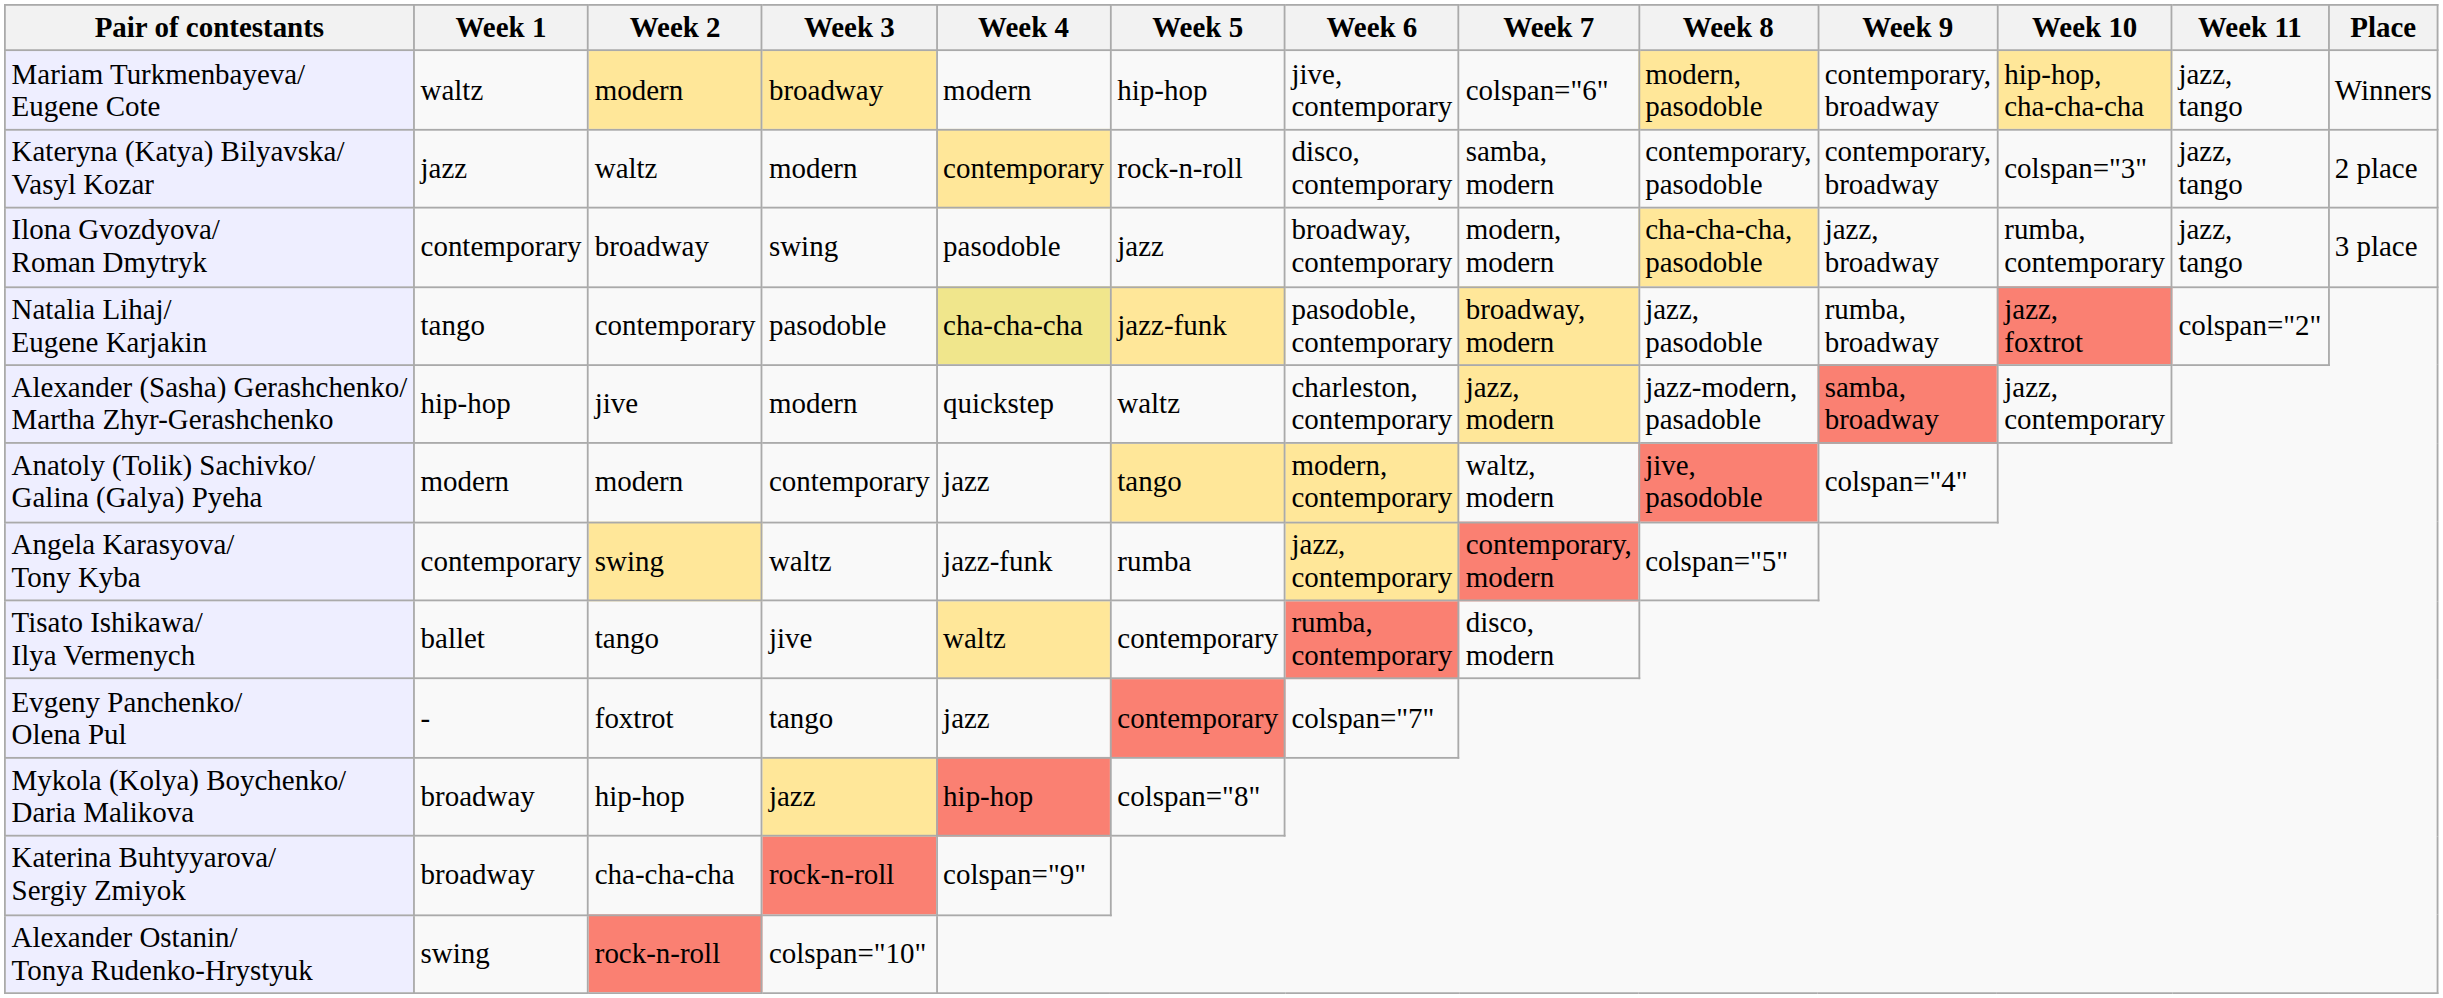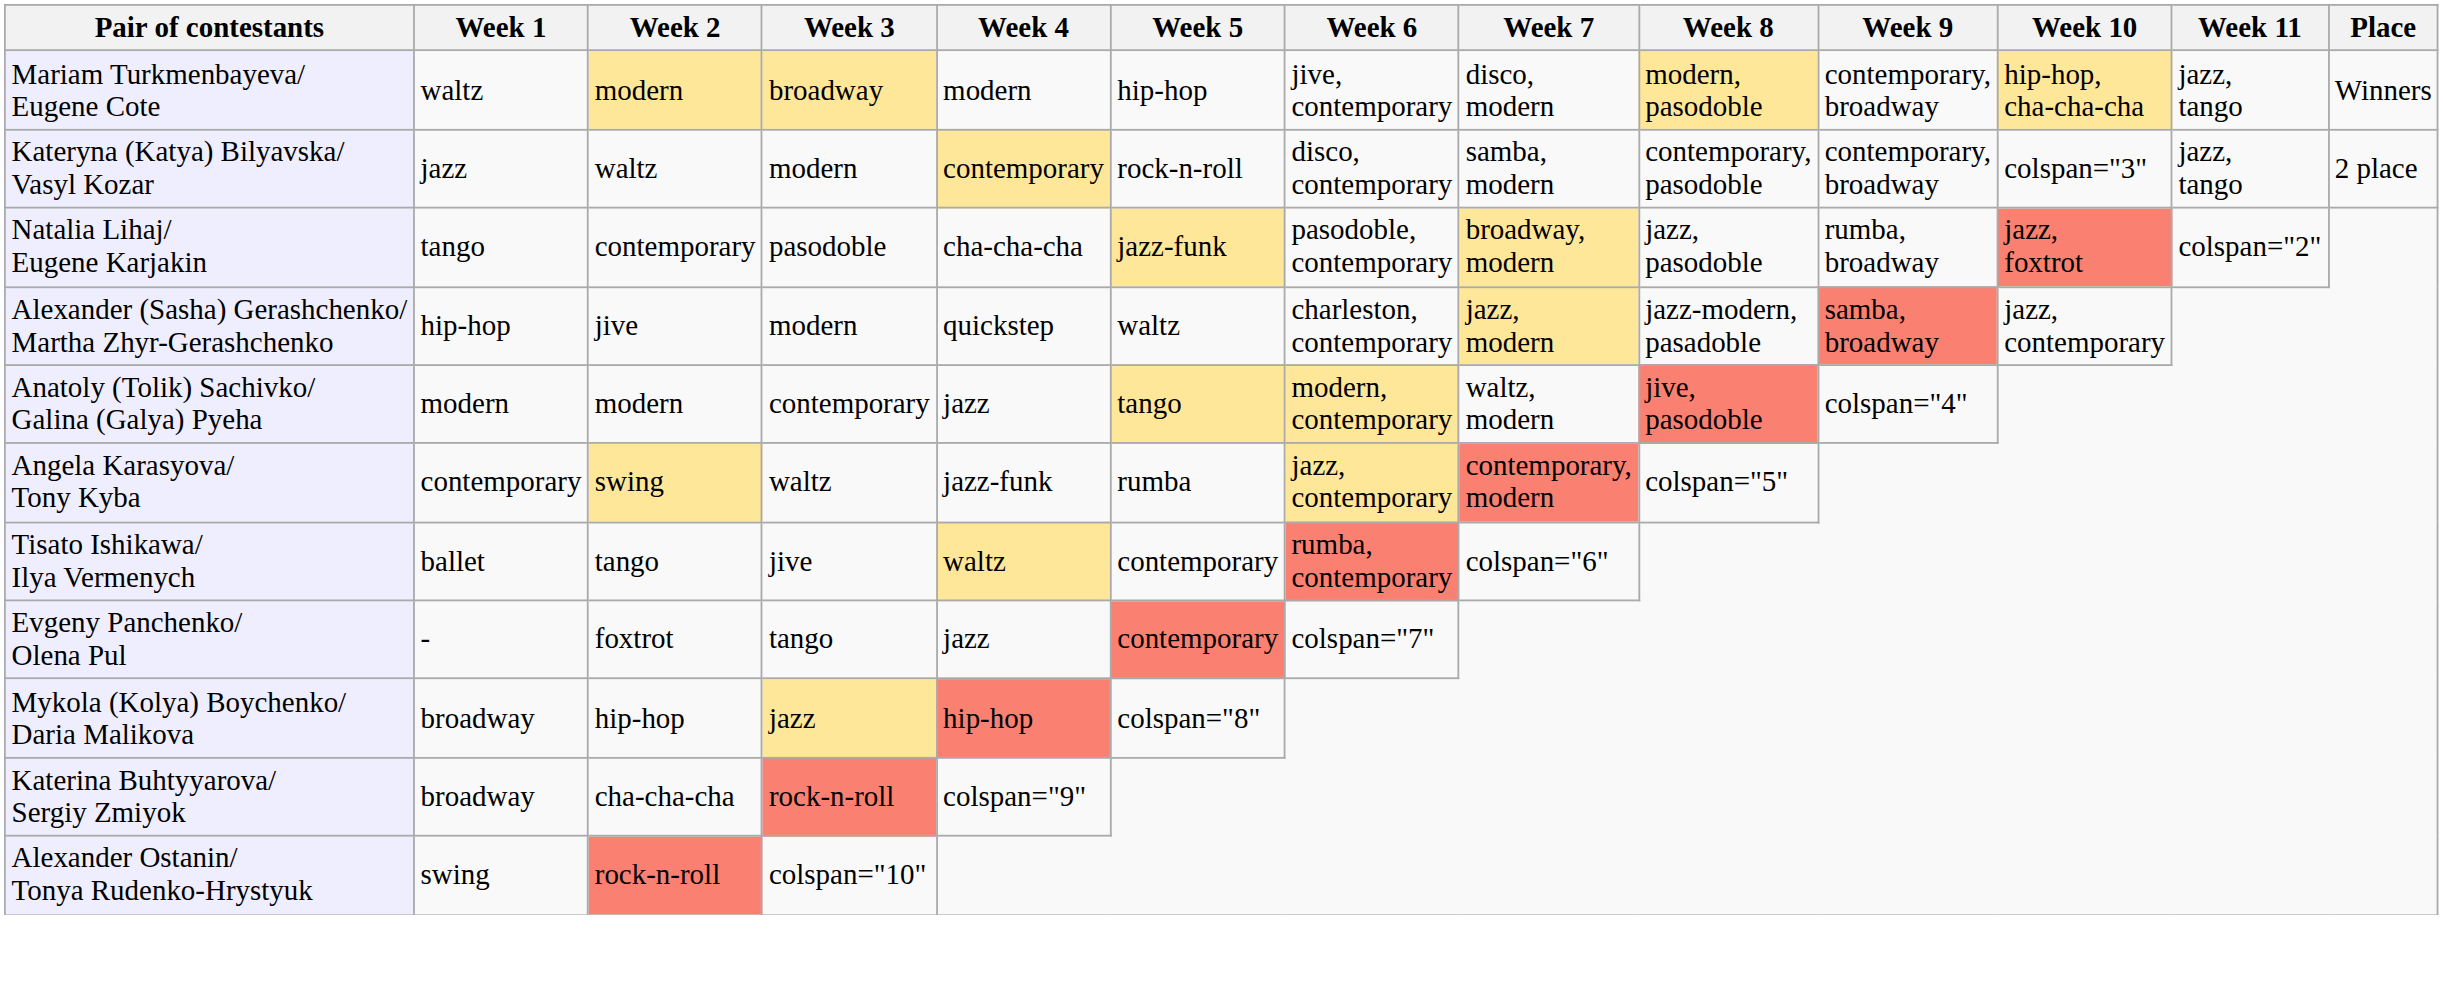(1537, 89) colspan="6" -> (1510, 89) disco, modern
- row: (116, 246)
(1013, 325) khaki background -> (1013, 246) no background
(1510, 639) disco, modern -> (1537, 560) colspan="6"
